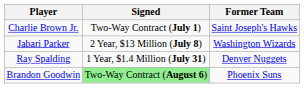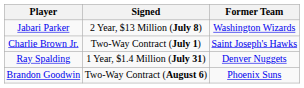rows swapped: (43, 28) <-> (43, 43)
(146, 75) lightgreen background -> (146, 75) no background
